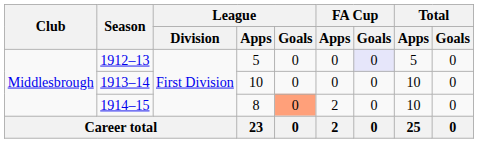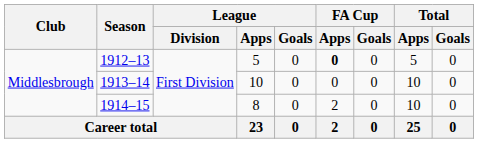(335, 60) normal -> (335, 60) bold
(374, 60) lavender background -> (374, 60) no background
(295, 104) lightsalmon background -> (295, 104) no background
